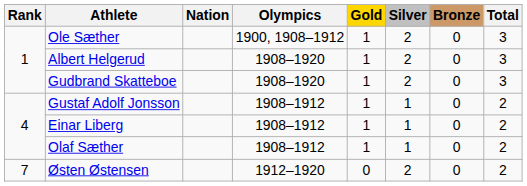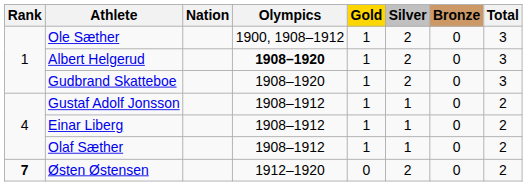(290, 59) normal -> (290, 59) bold
(25, 170) normal -> (25, 170) bold
